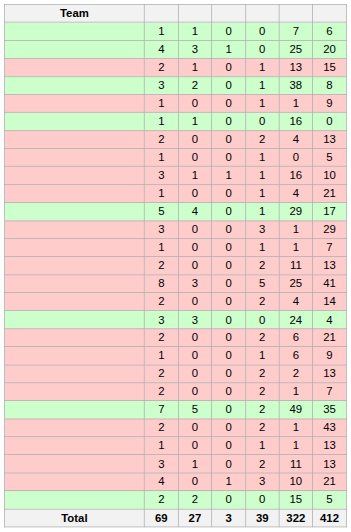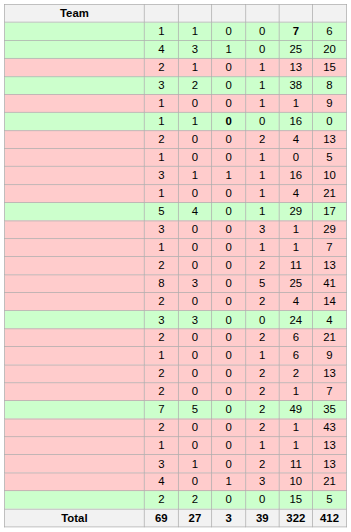(296, 31) normal -> (296, 31) bold
(229, 121) normal -> (229, 121) bold
